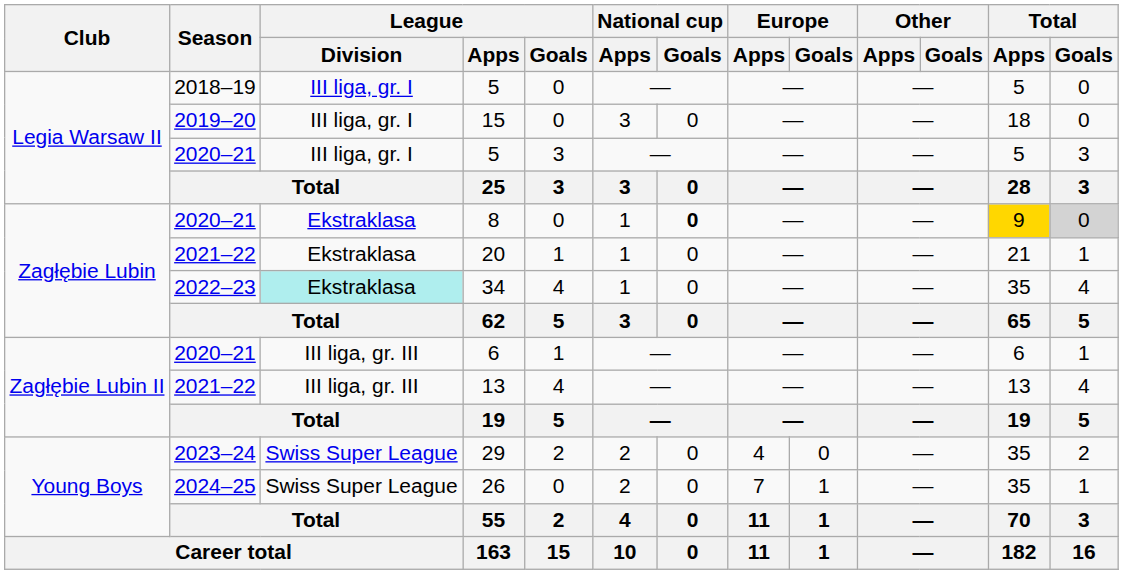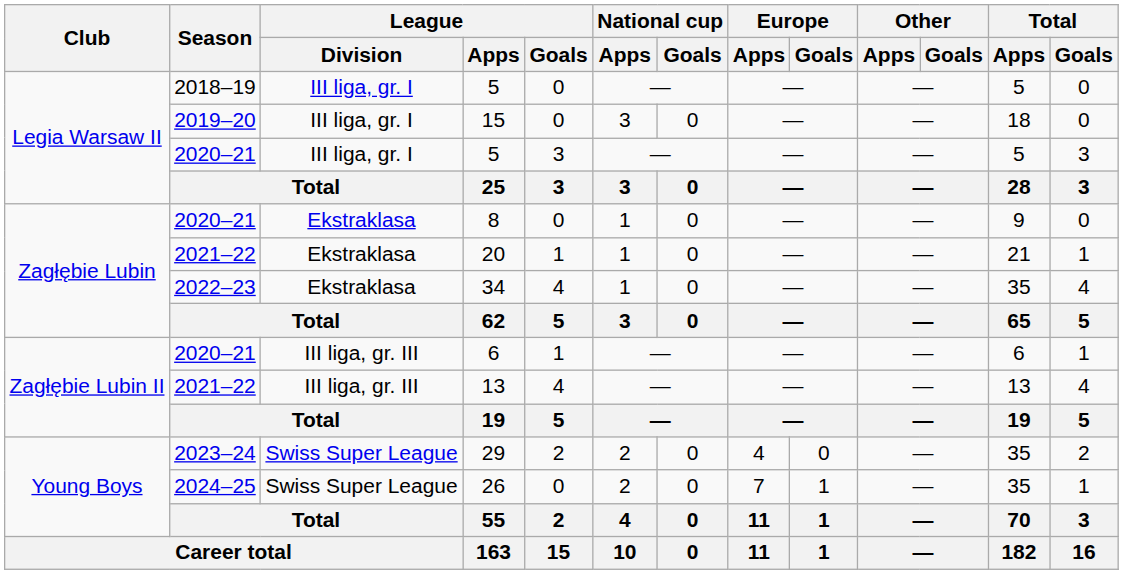(693, 220) bold -> (693, 220) normal
(1019, 220) gold background -> (1019, 220) no background
(1084, 220) lightgrey background -> (1084, 220) no background
(362, 287) paleturquoise background -> (362, 287) no background
